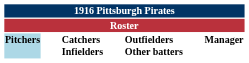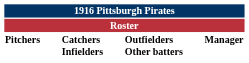(23, 40) lightblue background -> (23, 40) no background
